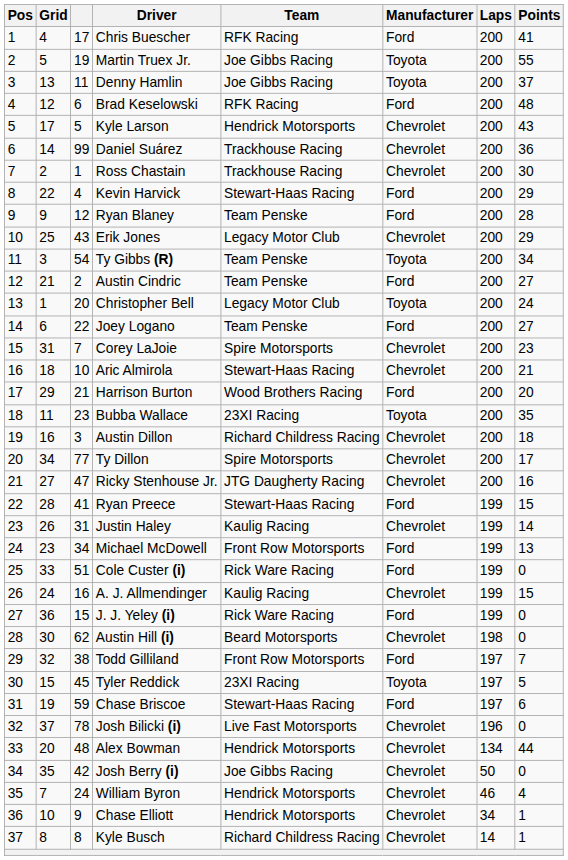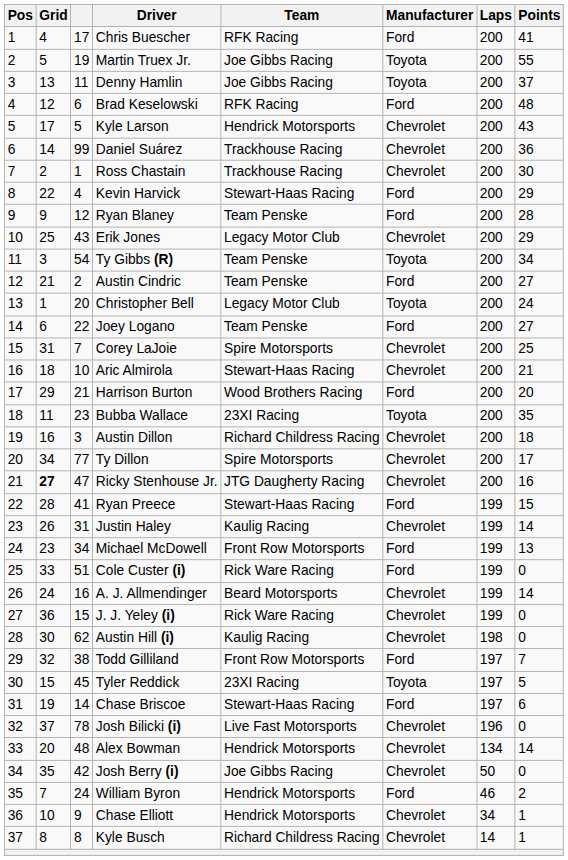(526, 348) 23 -> (526, 348) 25
(47, 481) normal -> (47, 481) bold
(267, 593) Kaulig Racing -> (281, 593) Beard Motorsports
(526, 593) 15 -> (526, 593) 14
(400, 615) Ford -> (416, 615) Chevrolet
(281, 637) Beard Motorsports -> (267, 637) Kaulig Racing
(82, 704) 59 -> (82, 704) 14
(526, 748) 44 -> (526, 748) 14
(416, 792) Chevrolet -> (400, 792) Ford
(522, 792) 4 -> (522, 792) 2
